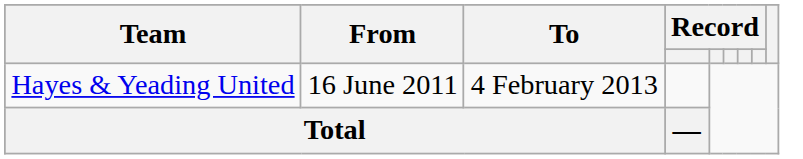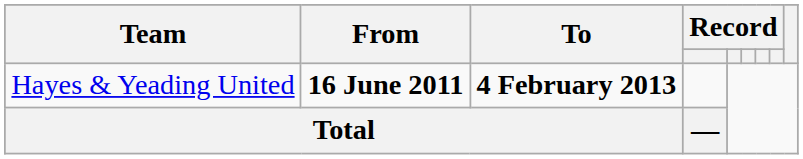(383, 84) normal -> (386, 84) bold
(564, 84) normal -> (576, 84) bold
